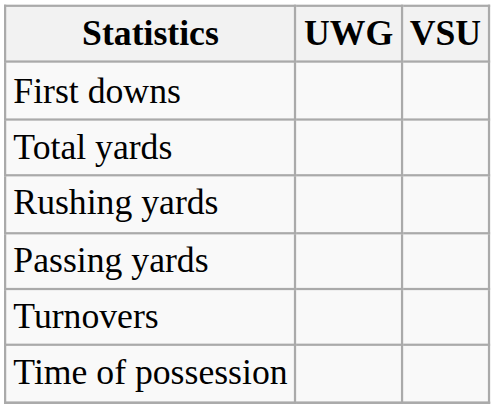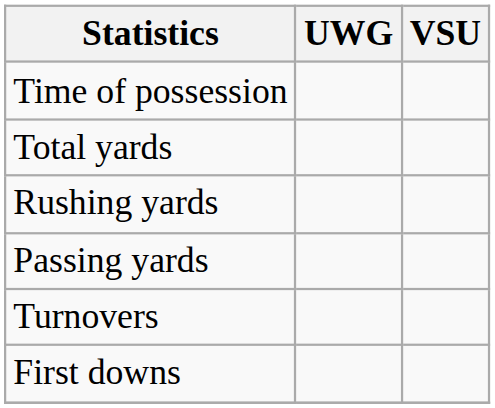rows swapped: (97, 90) <-> (150, 372)
